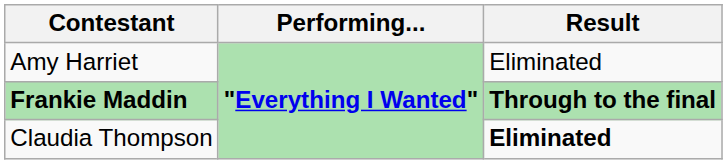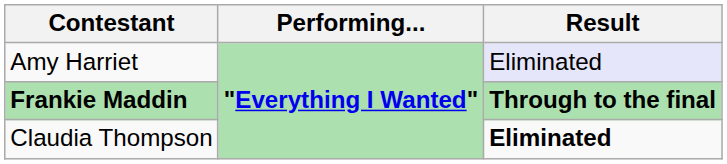(546, 61) no background -> (546, 61) lavender background
